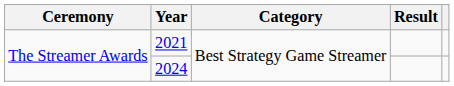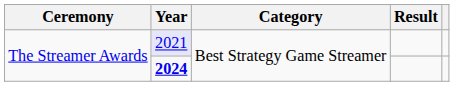(171, 42) no background -> (171, 42) lavender background
(171, 68) normal -> (171, 68) bold
